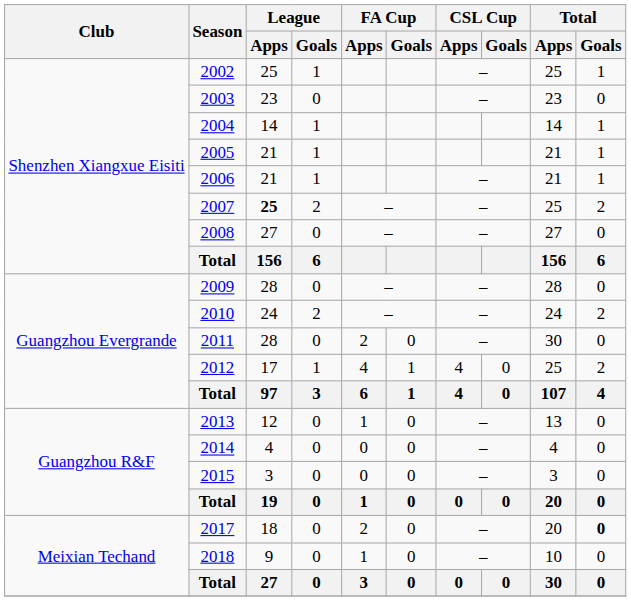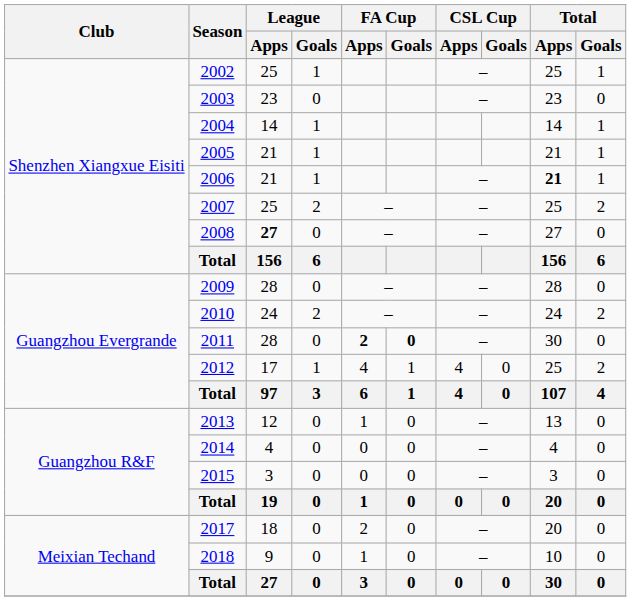(553, 179) normal -> (553, 179) bold
(269, 206) bold -> (269, 206) normal
(269, 233) normal -> (269, 233) bold
(364, 340) normal -> (364, 340) bold
(411, 340) normal -> (411, 340) bold
(601, 529) bold -> (601, 529) normal
